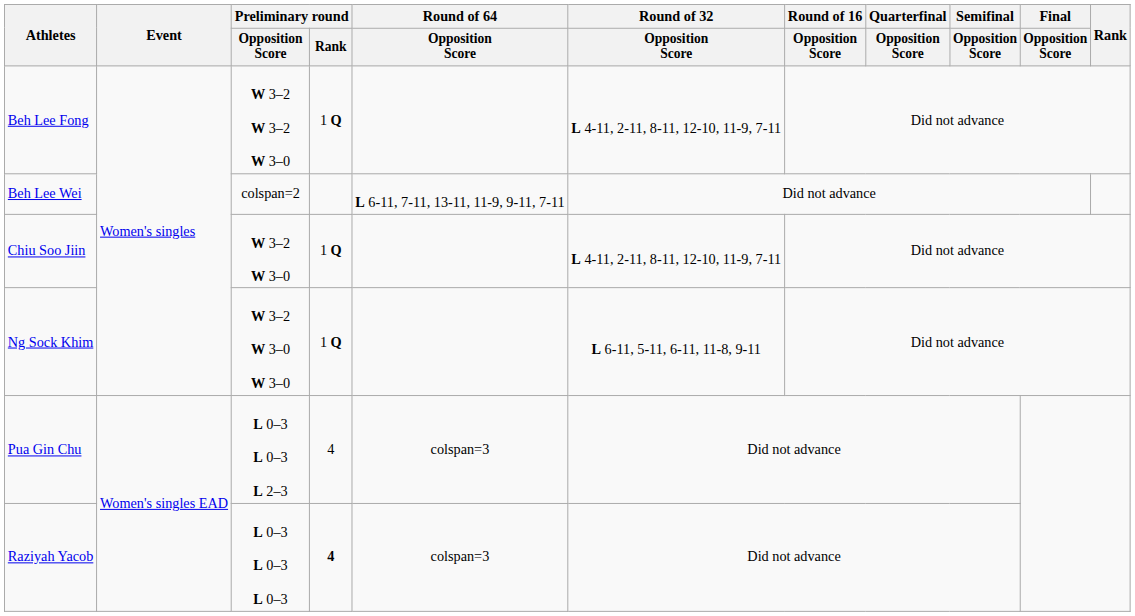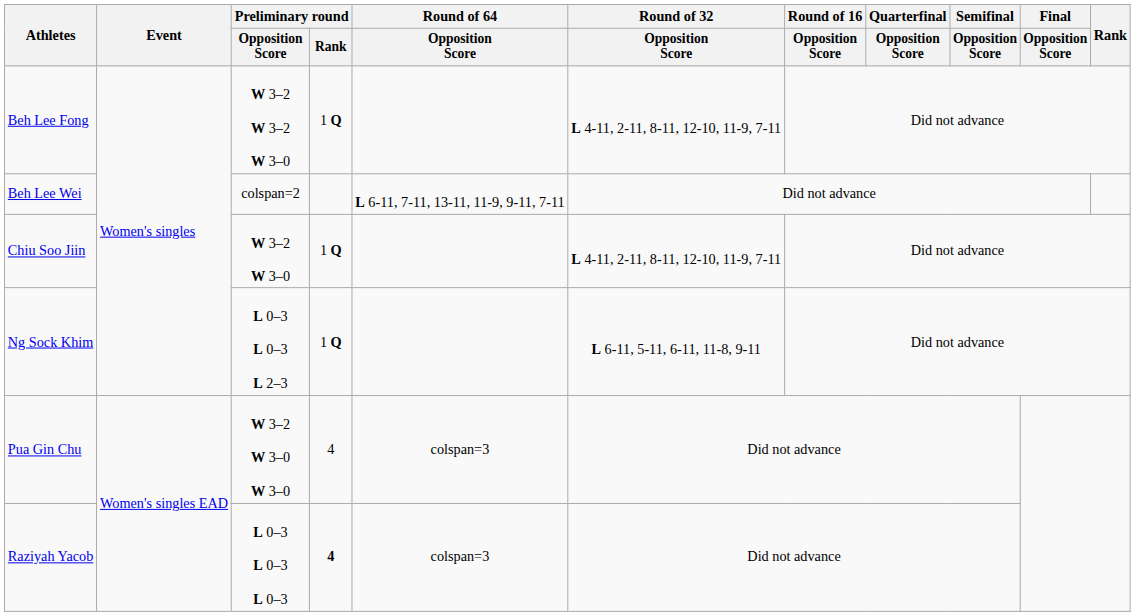(271, 350) W 3–2 W 3–0 W 3–0 -> (271, 350) L 0–3 L 0–3 L 2–3
(271, 458) L 0–3 L 0–3 L 2–3 -> (271, 458) W 3–2 W 3–0 W 3–0
